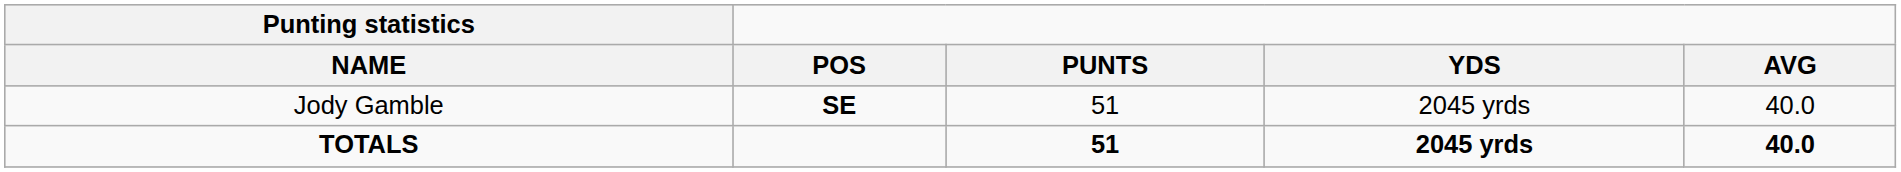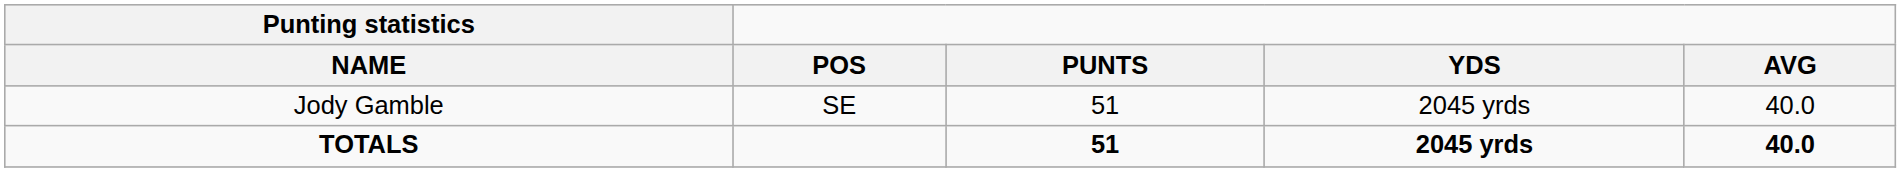(839, 105) bold -> (839, 105) normal
